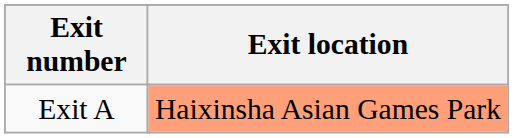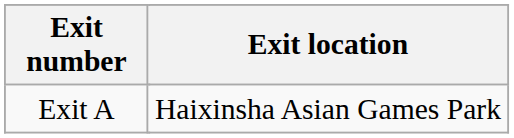(328, 108) lightsalmon background -> (328, 108) no background
